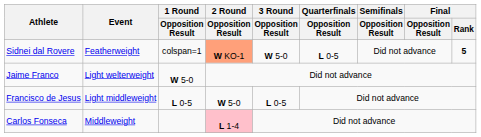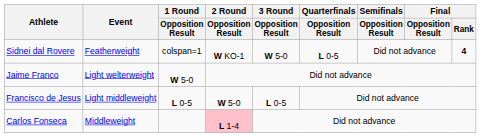(229, 57) lightsalmon background -> (229, 57) no background
(464, 52) 5 -> (464, 52) 4
